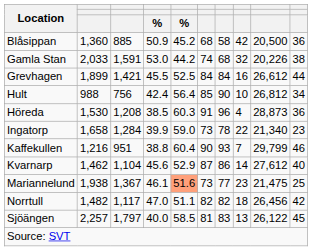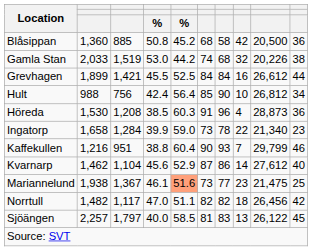(157, 41) 50.9 -> (157, 41) 50.8
(127, 59) 1,591 -> (127, 59) 1,519
